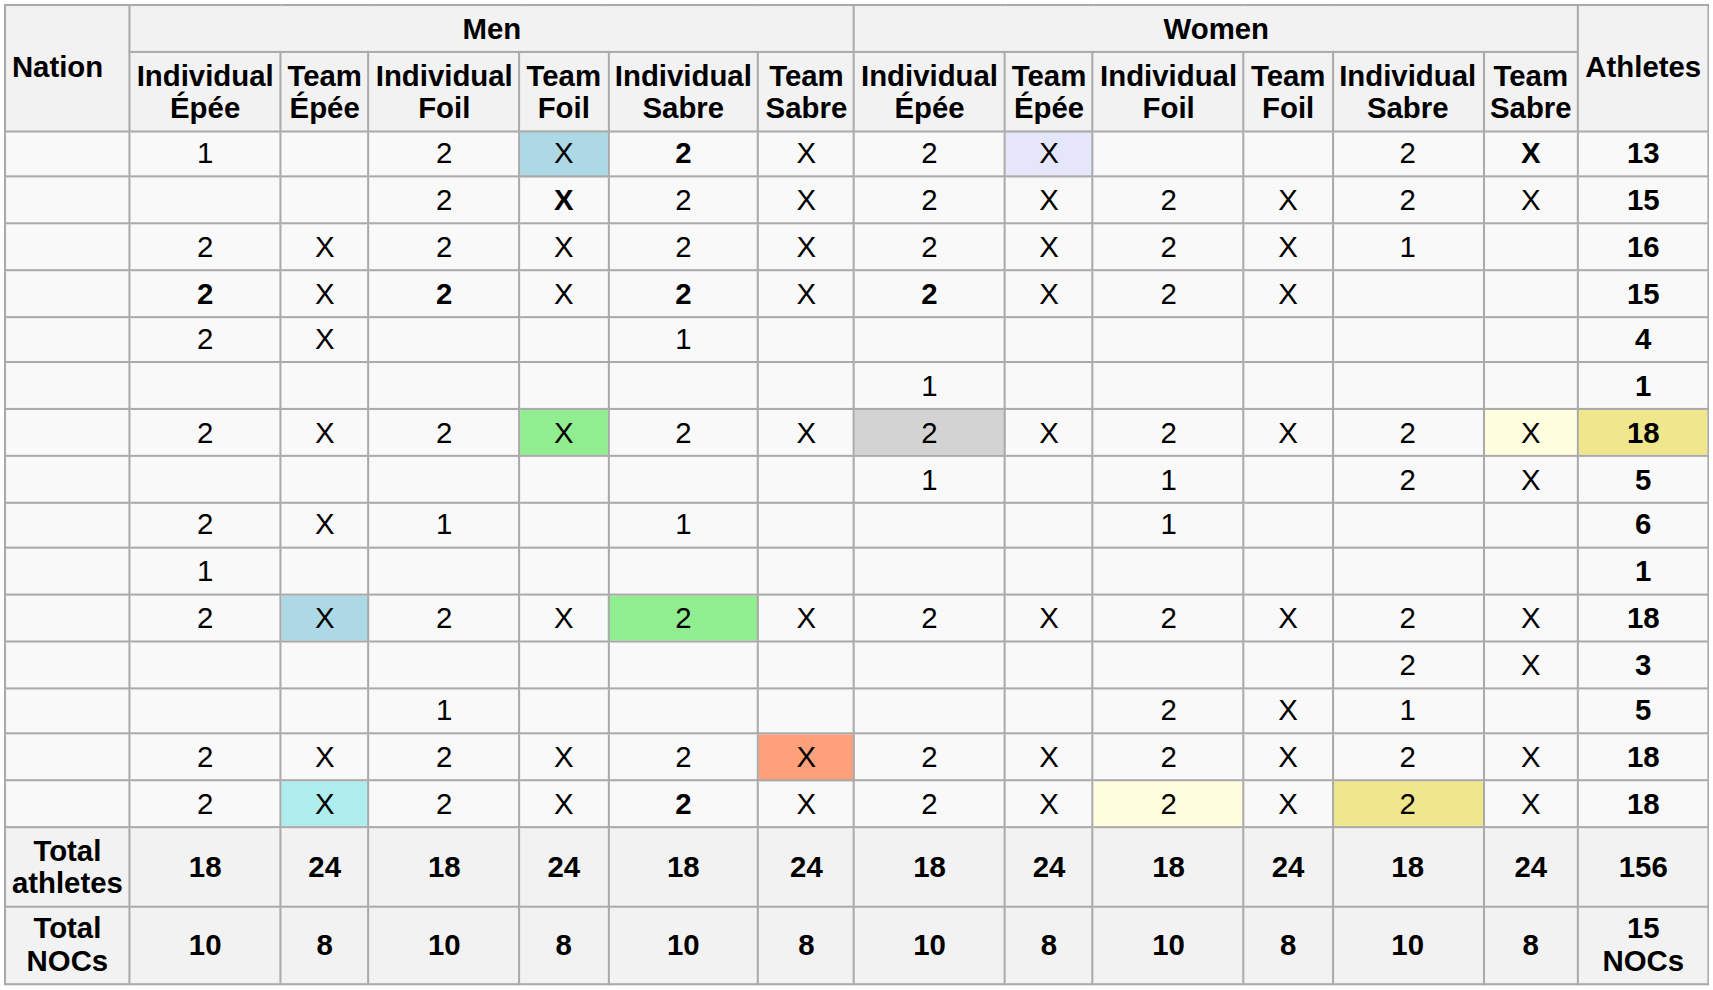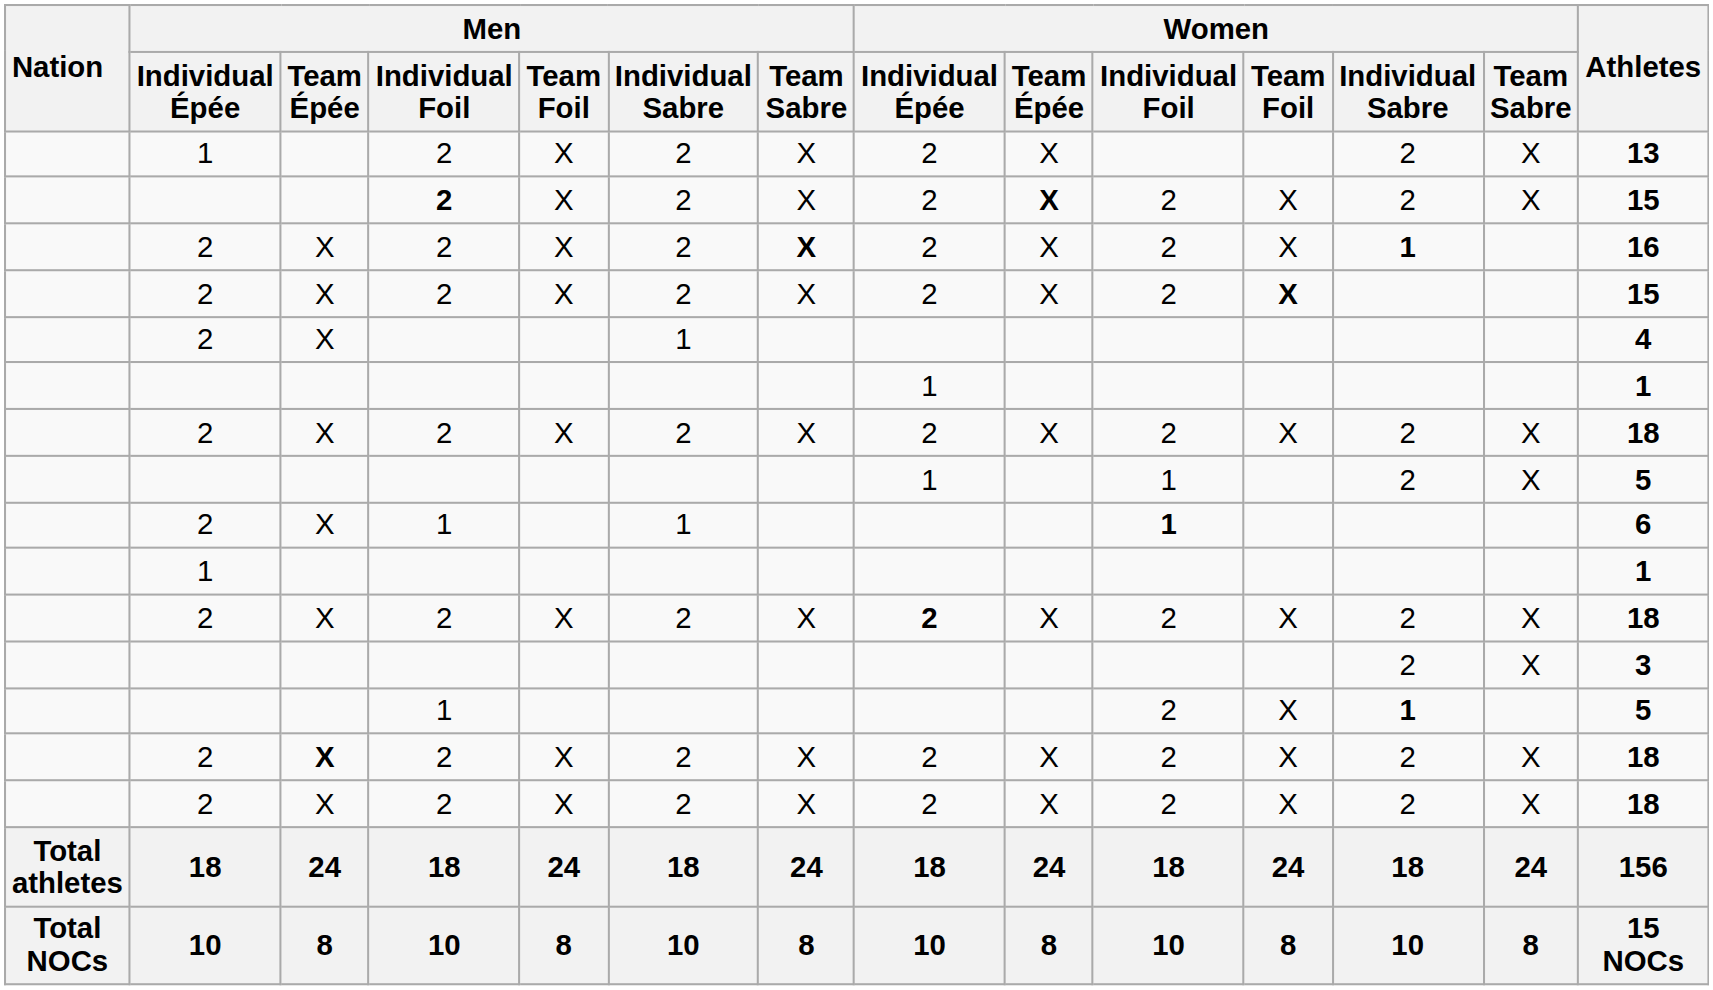(564, 154) lightblue background -> (564, 154) no background
(683, 154) bold -> (683, 154) normal
(1049, 154) lavender background -> (1049, 154) no background
(1531, 154) bold -> (1531, 154) normal
(444, 200) normal -> (444, 200) bold
(564, 200) bold -> (564, 200) normal
(1049, 200) normal -> (1049, 200) bold
(806, 247) normal -> (806, 247) bold
(1408, 247) normal -> (1408, 247) bold
(205, 293) bold -> (205, 293) normal
(444, 293) bold -> (444, 293) normal
(683, 293) bold -> (683, 293) normal
(930, 293) bold -> (930, 293) normal
(1288, 293) normal -> (1288, 293) bold
(564, 433) lightgreen background -> (564, 433) no background
(930, 433) lightgrey background -> (930, 433) no background
(1531, 433) lightyellow background -> (1531, 433) no background
(1643, 433) khaki background -> (1643, 433) no background
(1169, 525) normal -> (1169, 525) bold
(325, 618) lightblue background -> (325, 618) no background
(683, 618) lightgreen background -> (683, 618) no background
(930, 618) normal -> (930, 618) bold
(1408, 711) normal -> (1408, 711) bold
(325, 757) normal -> (325, 757) bold
(806, 757) lightsalmon background -> (806, 757) no background
(325, 804) paleturquoise background -> (325, 804) no background
(683, 804) bold -> (683, 804) normal
(1169, 804) lightyellow background -> (1169, 804) no background
(1408, 804) khaki background -> (1408, 804) no background
